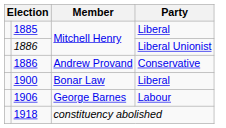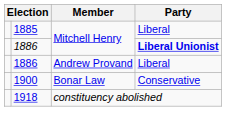(175, 47) normal -> (178, 47) bold
(169, 64) Conservative -> (154, 64) Liberal
(154, 81) Liberal -> (169, 81) Conservative
- row: (26, 98)
